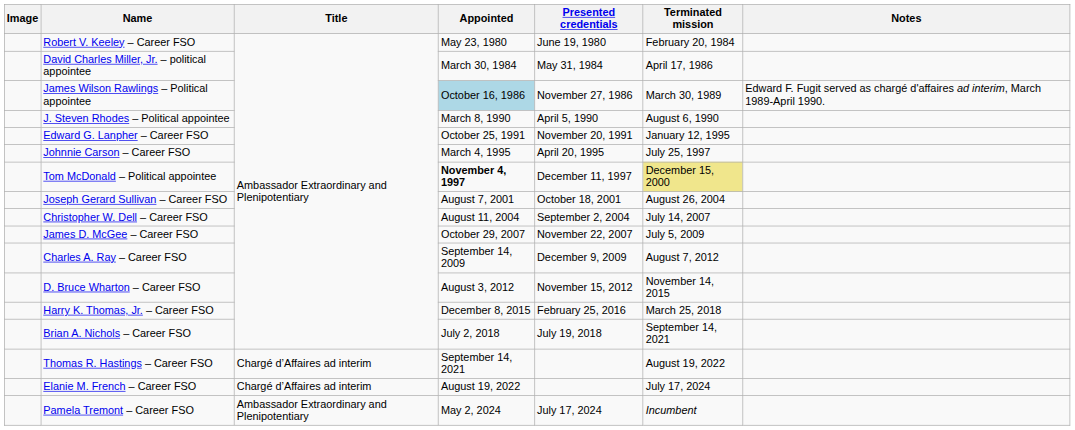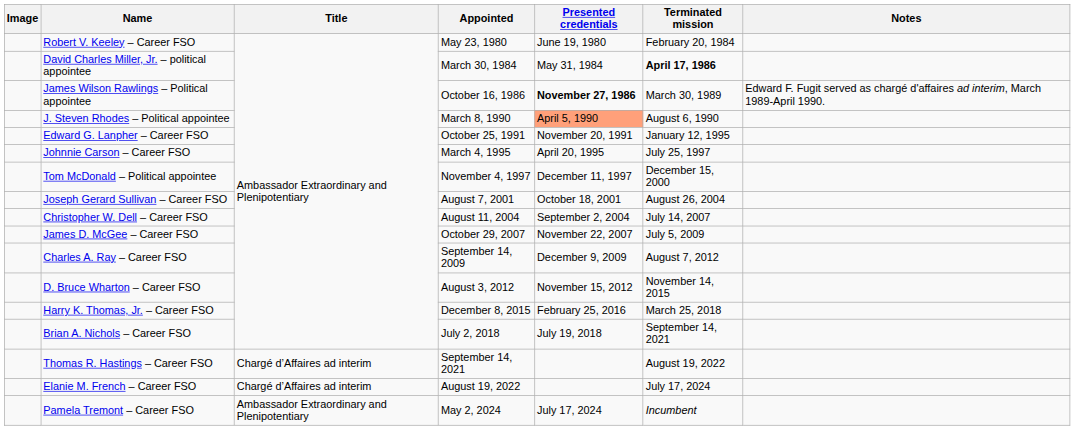(679, 65) normal -> (681, 65) bold
(483, 95) lightblue background -> (483, 95) no background
(585, 95) normal -> (586, 95) bold
(568, 118) no background -> (568, 118) lightsalmon background
(474, 176) bold -> (486, 176) normal
(680, 176) khaki background -> (680, 176) no background
